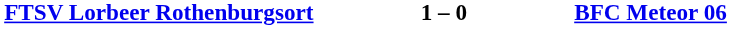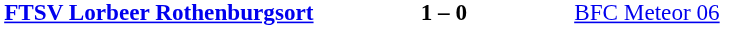(651, 12) bold -> (647, 12) normal
